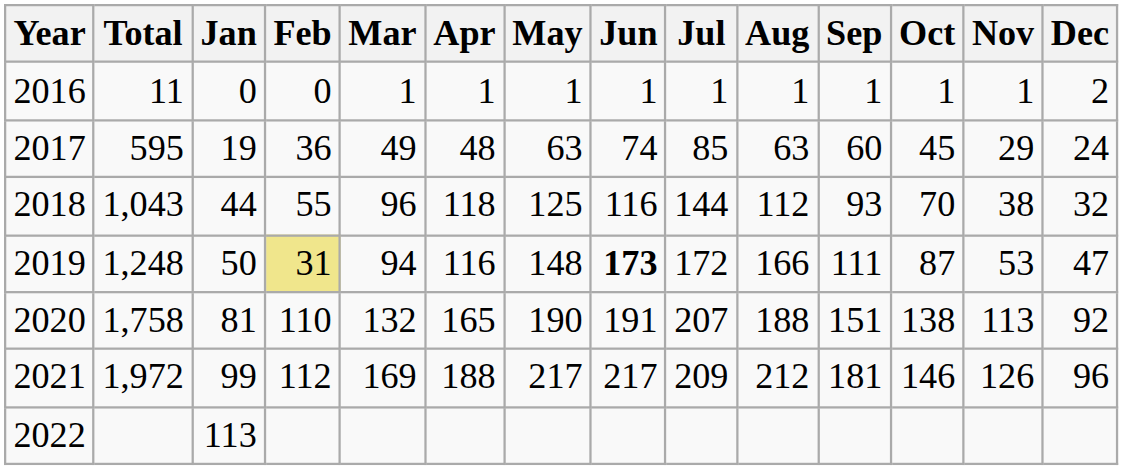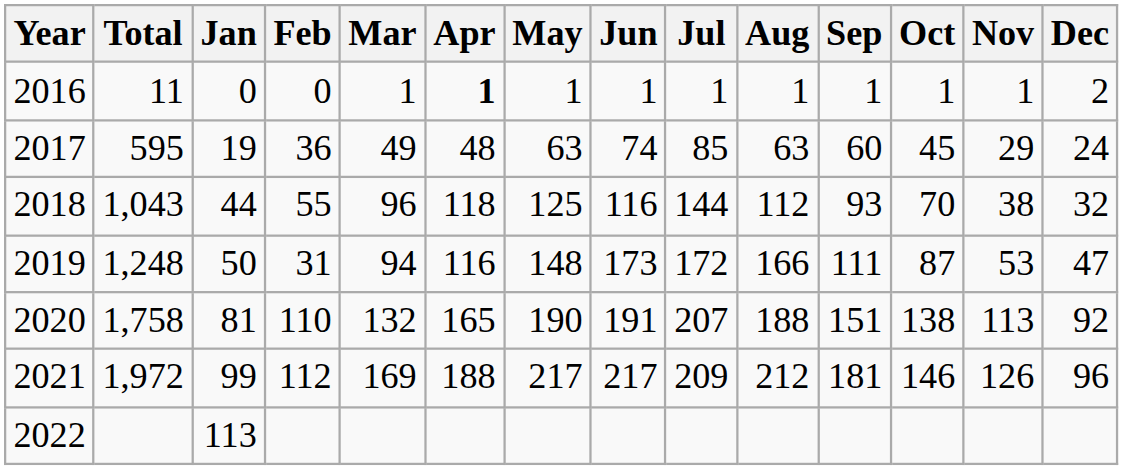(487, 90) normal -> (487, 90) bold
(314, 262) khaki background -> (314, 262) no background
(630, 262) bold -> (630, 262) normal
